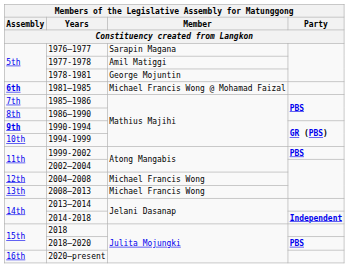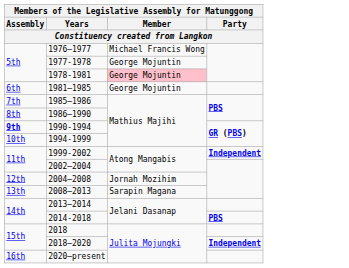(143, 50) Sarapin Magana -> (157, 50) Michael Francis Wong
(138, 62) Amil Matiggi -> (145, 62) George Mojuntin
(145, 75) no background -> (145, 75) pink background
(13, 88) bold -> (13, 88) normal
(198, 88) Michael Francis Wong @ Mohamad Faizal -> (145, 88) George Mojuntin
(297, 153) PBS -> (235, 153) Independent
(157, 179) Michael Francis Wong -> (143, 179) Jornah Mozihim
(157, 192) Michael Francis Wong -> (143, 192) Sarapin Magana
(316, 218) Independent -> (216, 218) PBS
(297, 243) PBS -> (235, 243) Independent
